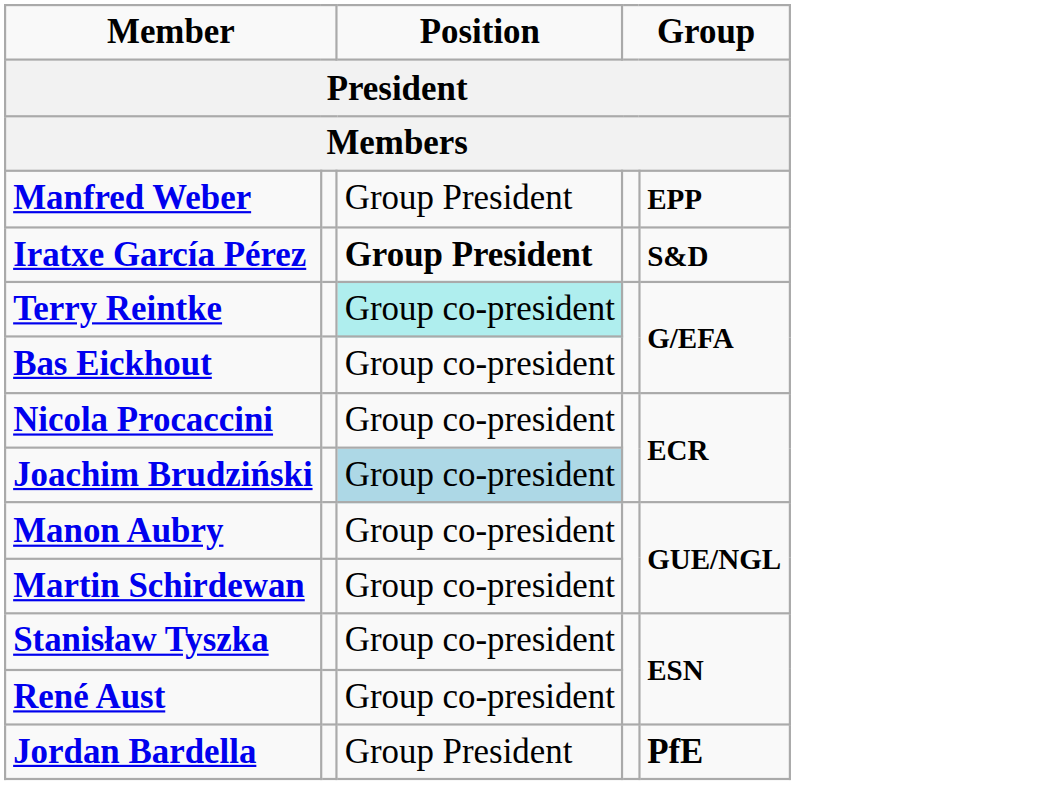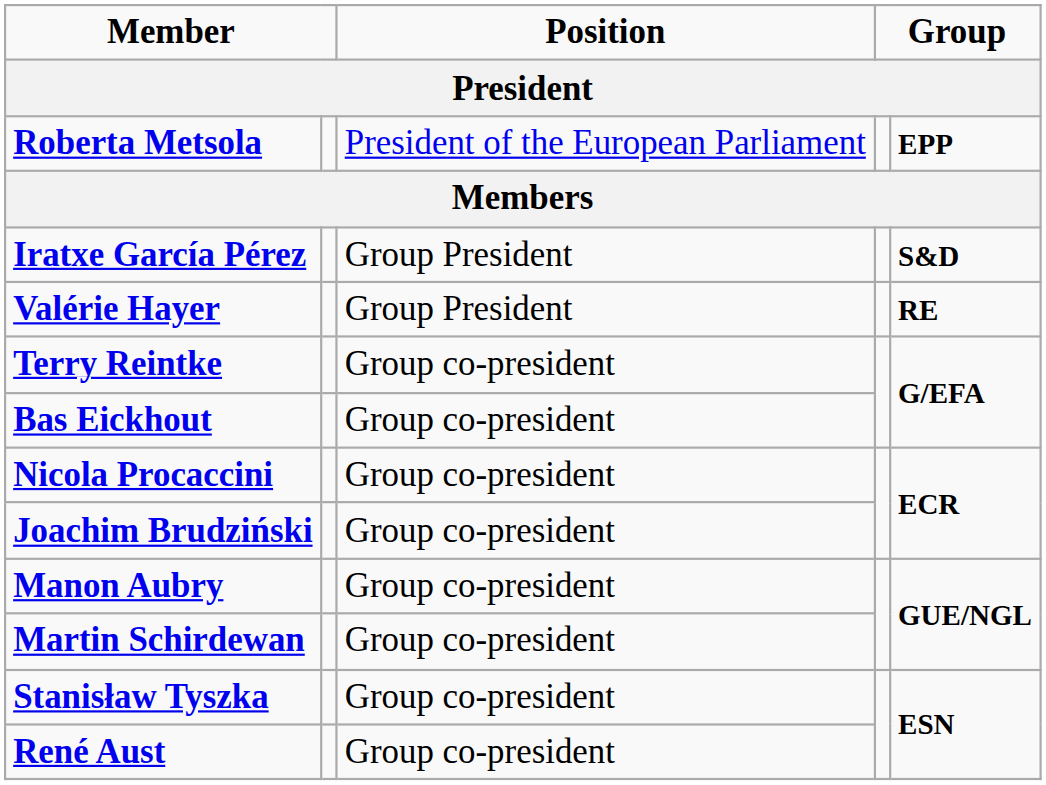+ row: (138, 142)
- row: (132, 198)
(469, 253) bold -> (459, 253) normal
+ row: (117, 308)
(480, 308) paleturquoise background -> (480, 364) no background
(480, 474) lightblue background -> (480, 530) no background
- row: (135, 751)
